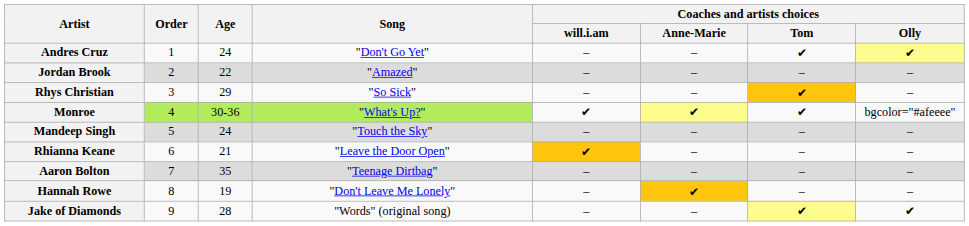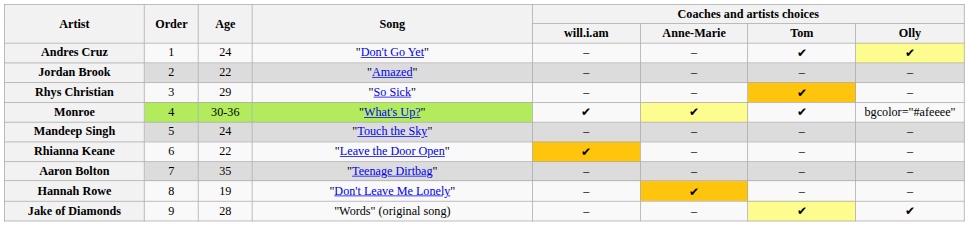(225, 151) 21 -> (225, 151) 22
